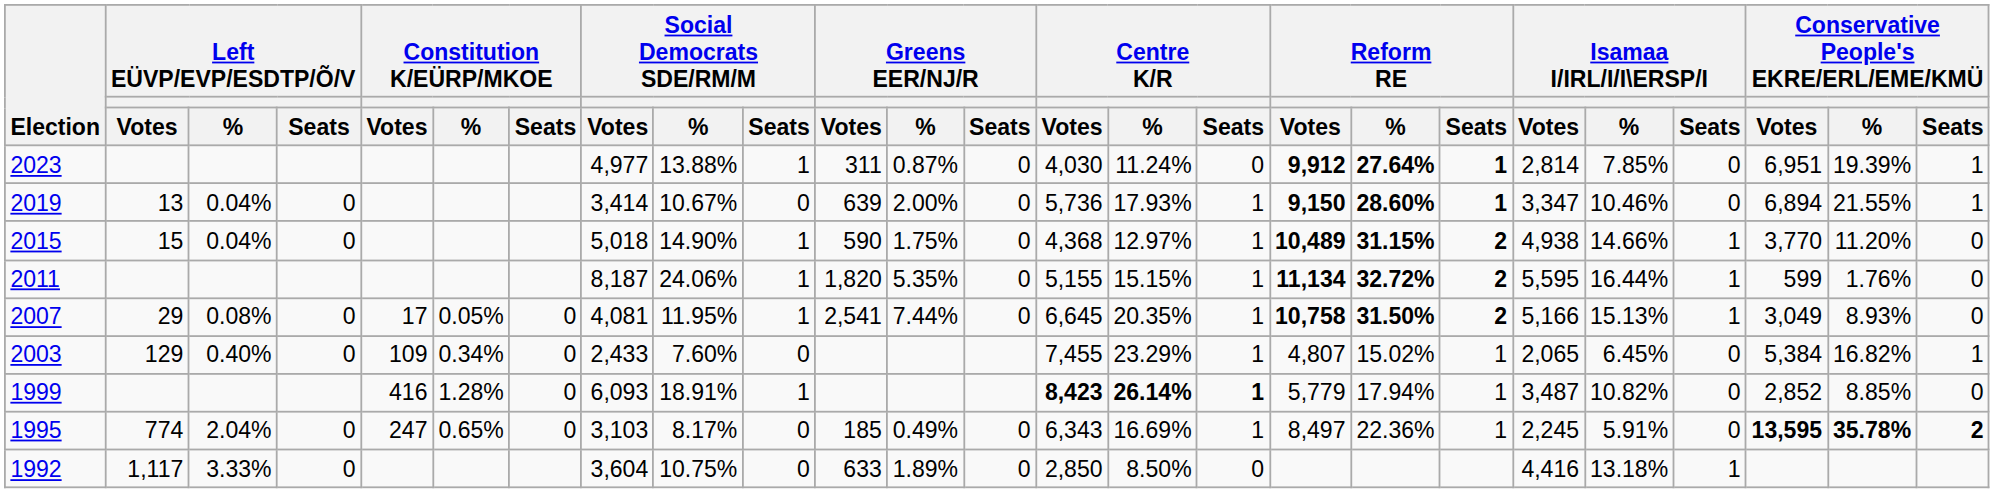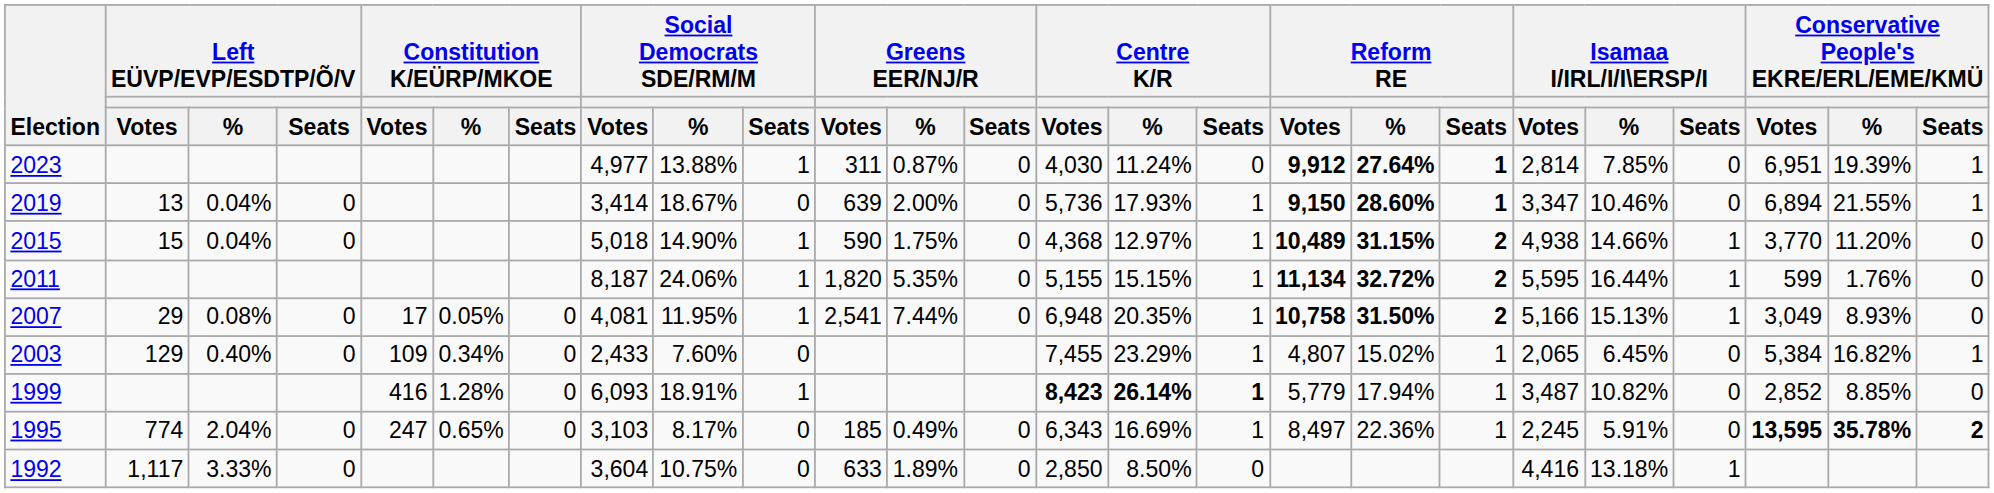(698, 203) 10.67% -> (698, 203) 18.67%
(1074, 316) 6,645 -> (1074, 316) 6,948
